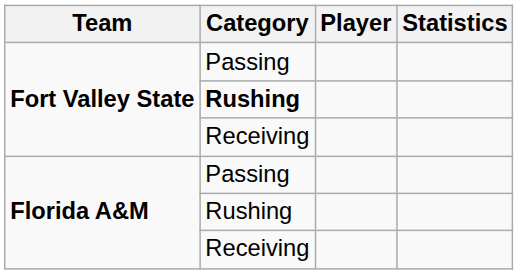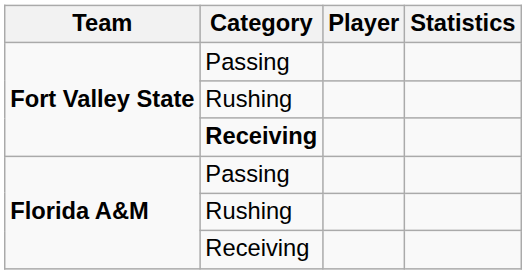(253, 99) bold -> (249, 99) normal
(257, 136) normal -> (261, 136) bold
